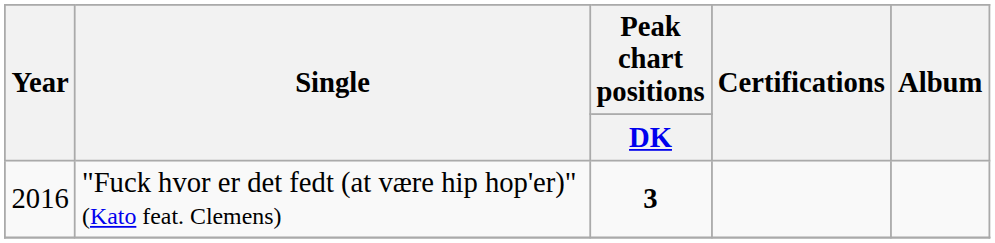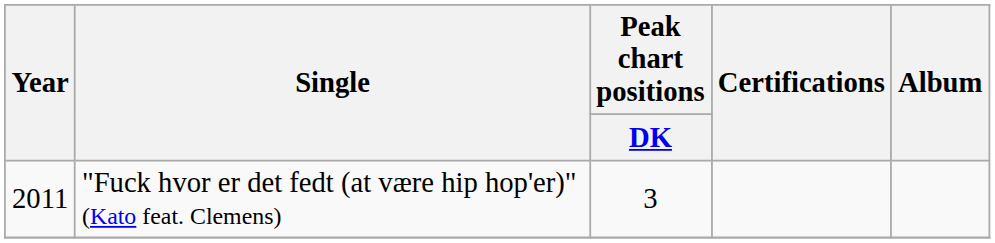(40, 198) 2016 -> (40, 198) 2011
(650, 198) bold -> (650, 198) normal
